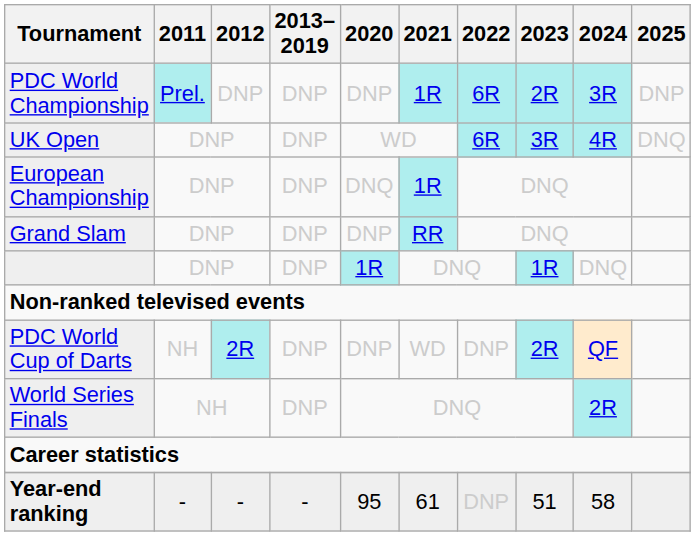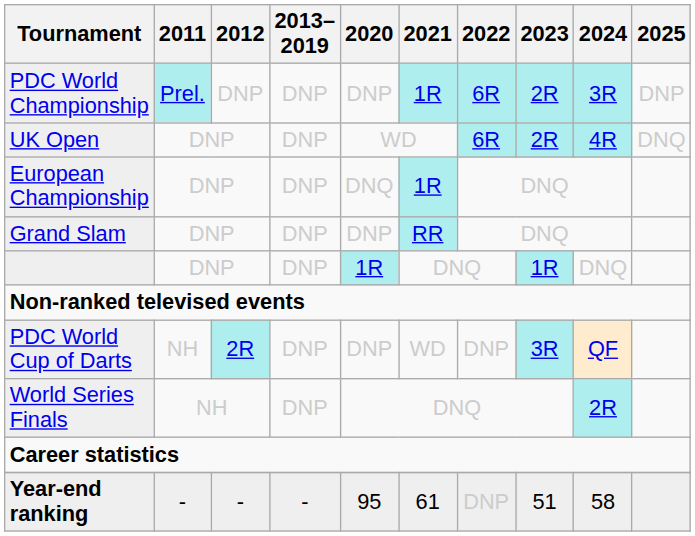(545, 139) 3R -> (545, 139) 2R
(545, 349) 2R -> (545, 349) 3R
